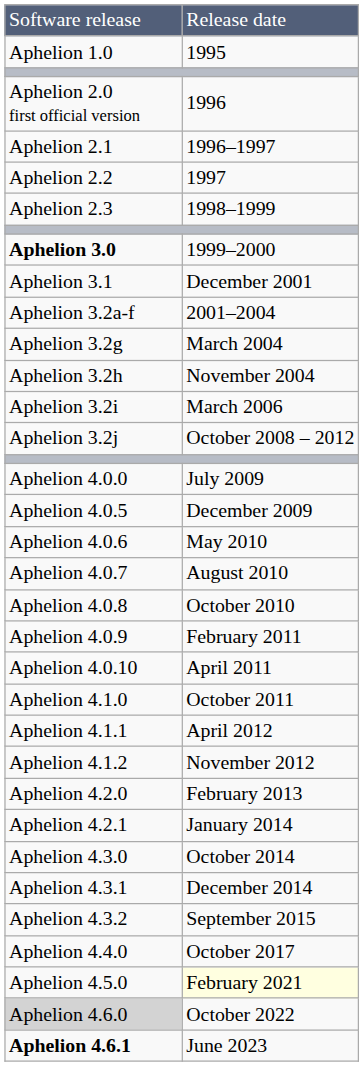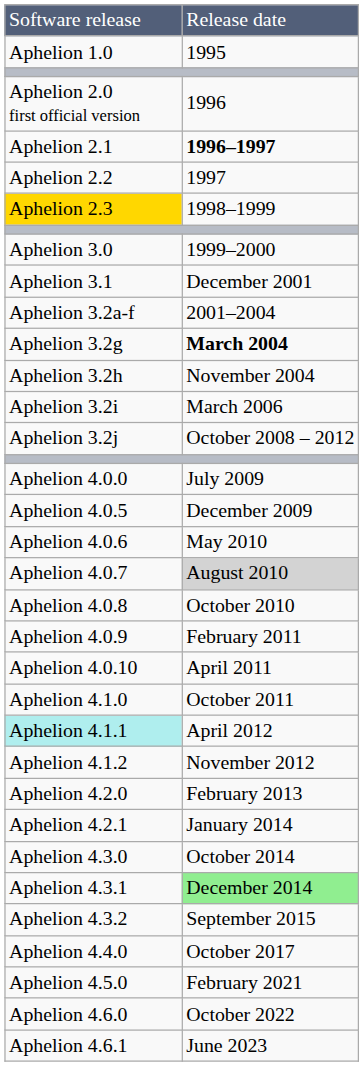(231, 146) normal -> (231, 146) bold
(61, 209) no background -> (61, 209) gold background
(63, 249) bold -> (61, 249) normal
(234, 344) normal -> (237, 344) bold
(237, 573) no background -> (237, 573) lightgrey background
(68, 730) no background -> (68, 730) paleturquoise background
(249, 888) no background -> (249, 888) lightgreen background
(244, 982) lightyellow background -> (244, 982) no background
(68, 1013) lightgrey background -> (68, 1013) no background
(70, 1045) bold -> (68, 1045) normal
